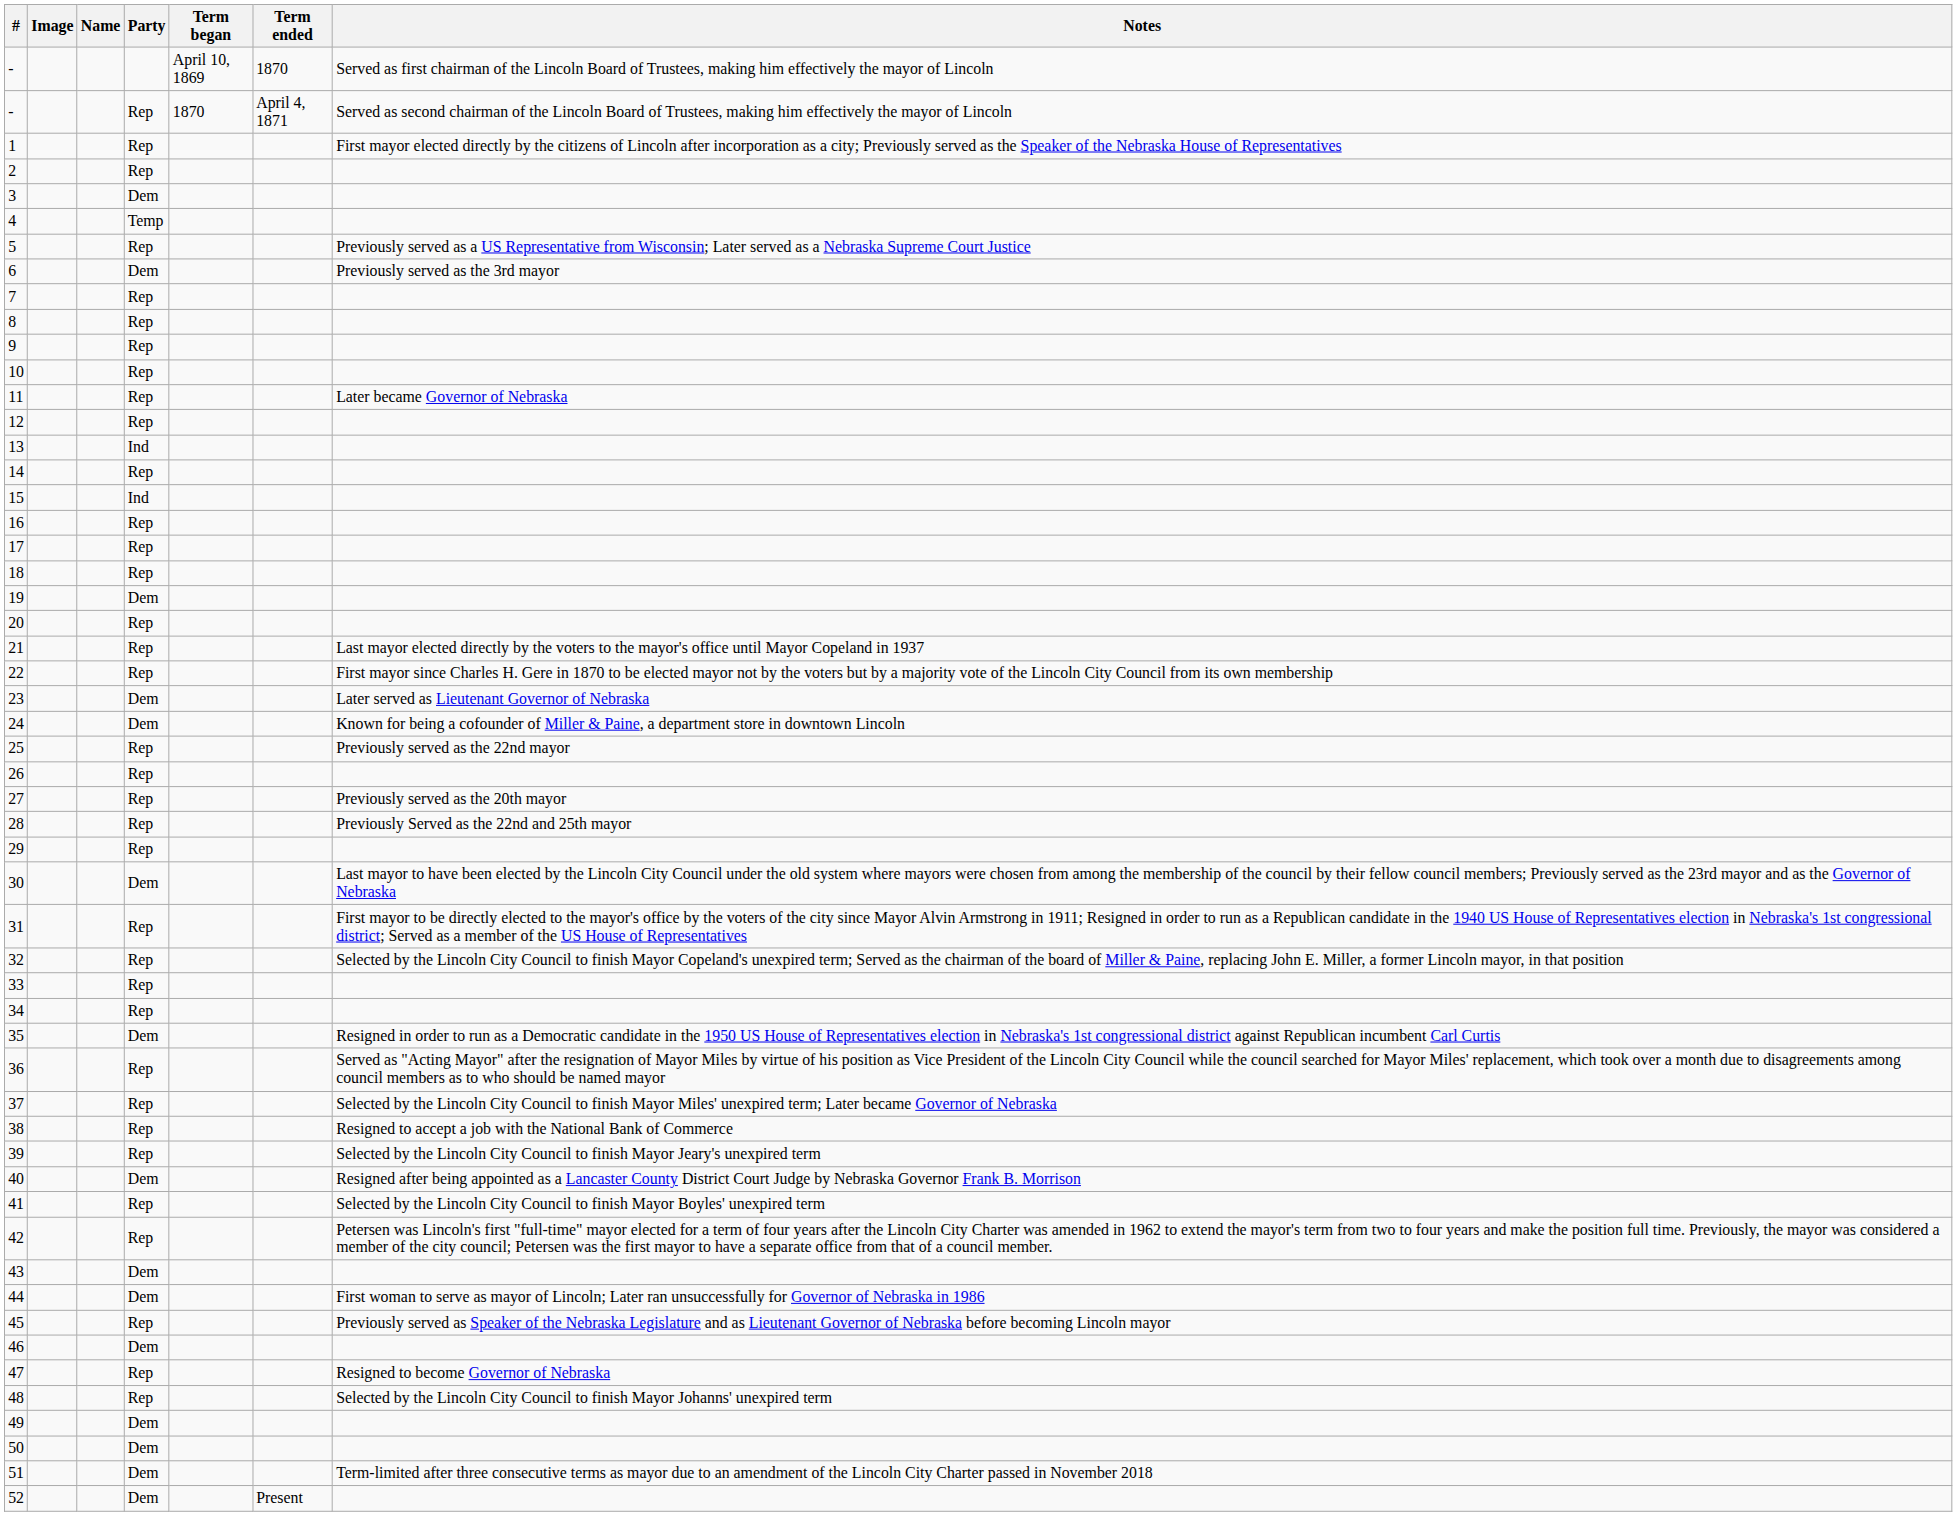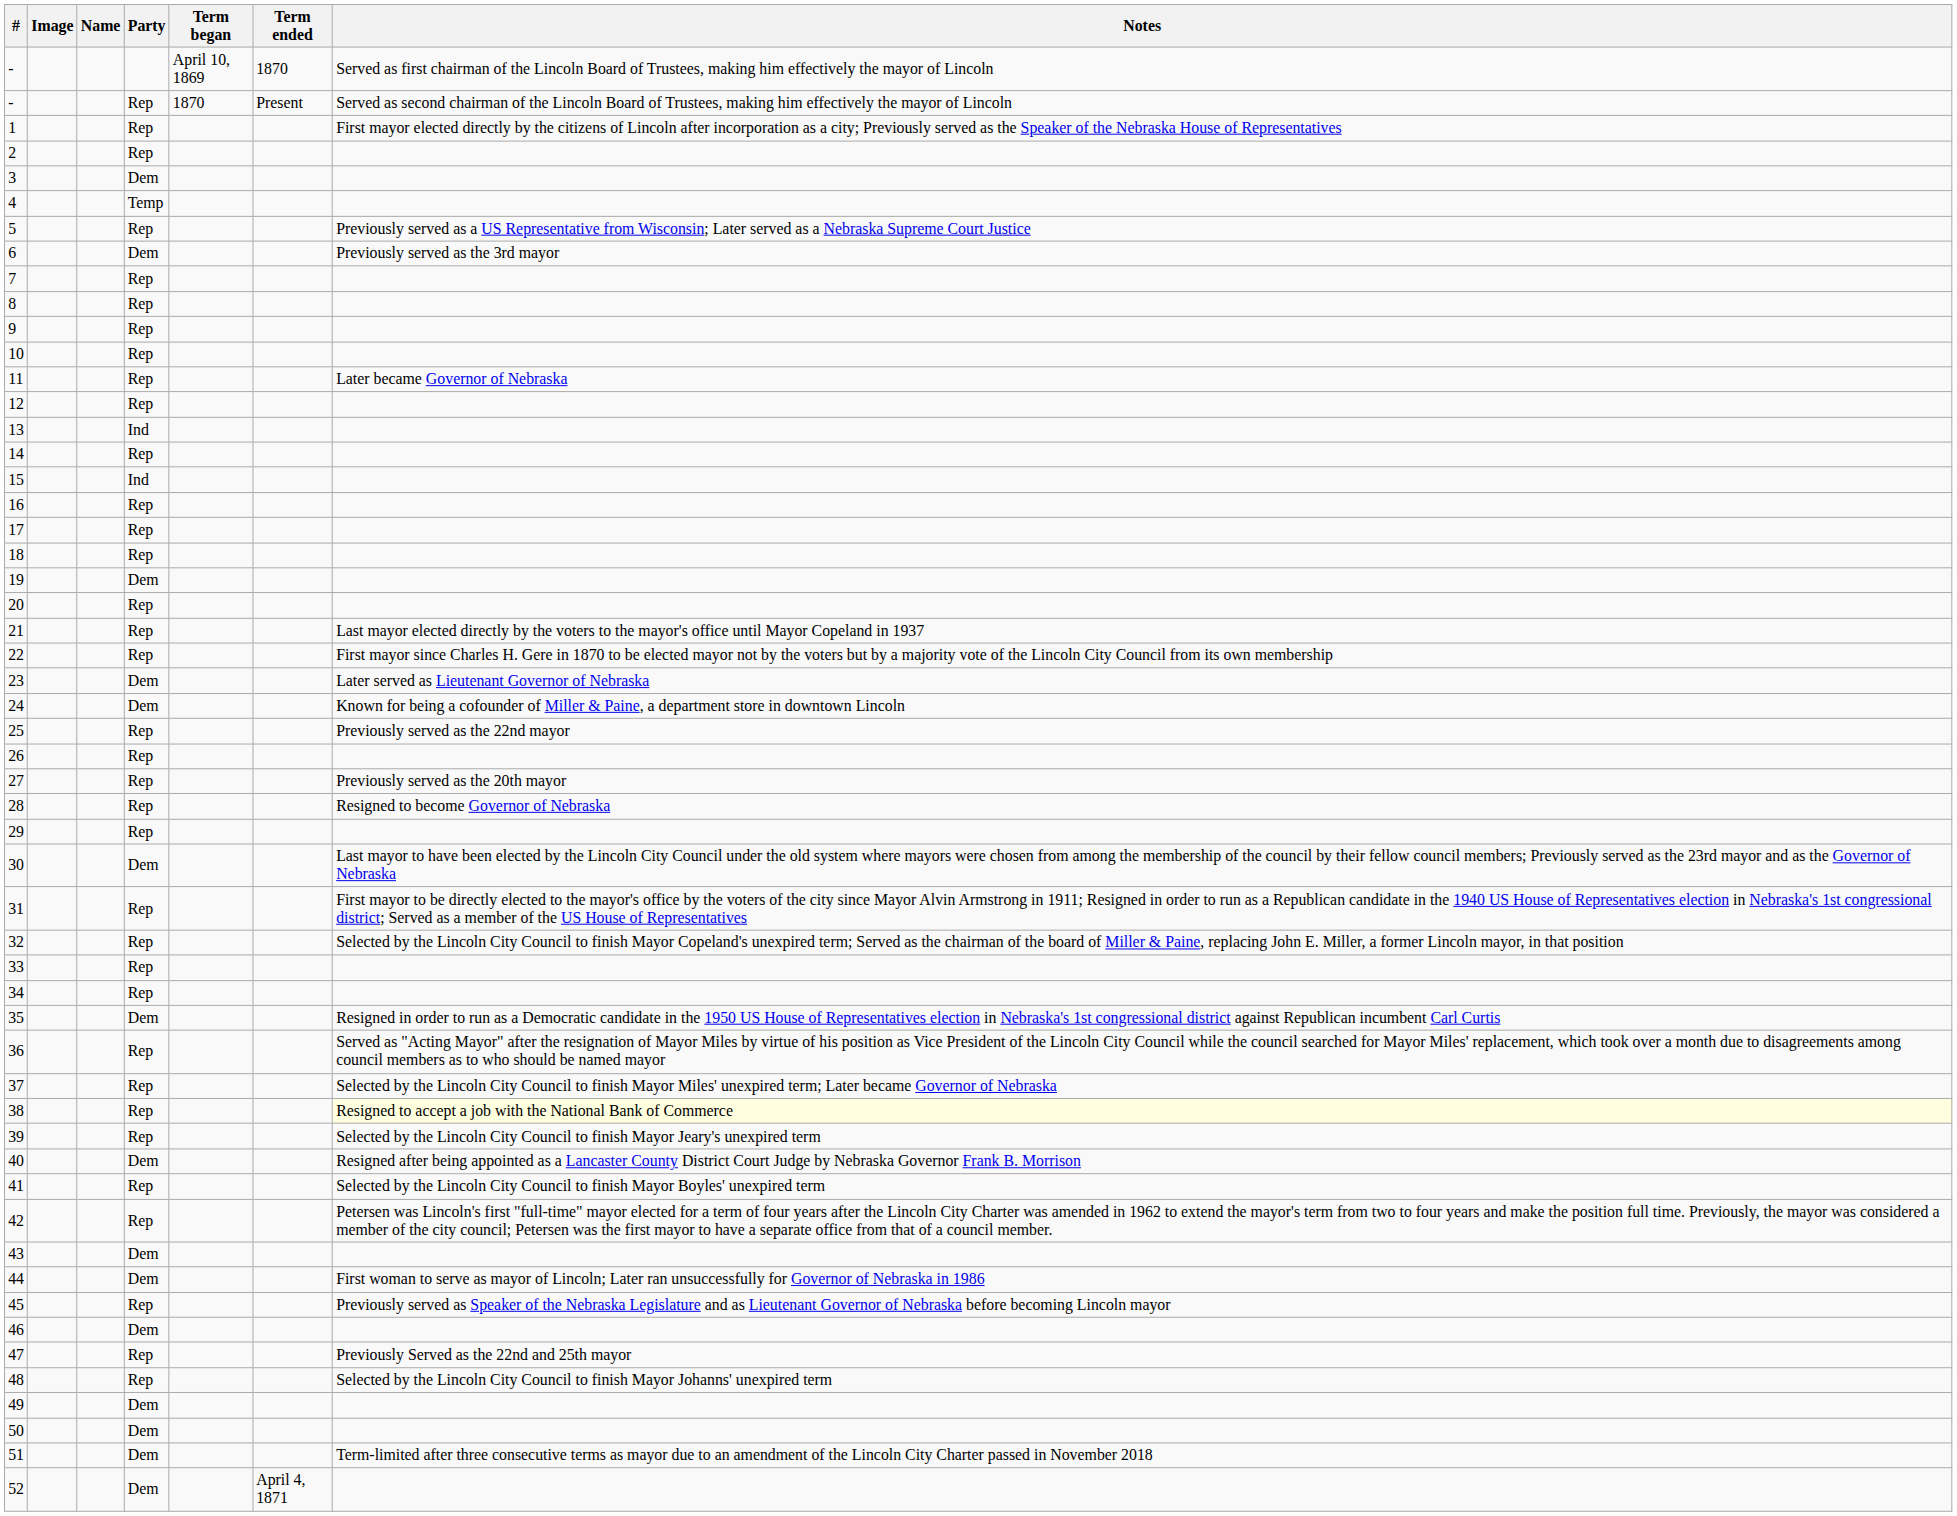(281, 111) April 4, 1871 -> (280, 102) Present
(484, 824) Previously Served as the 22nd and 25th mayor -> (473, 806) Resigned to become Governor of Nebraska
(535, 1128) no background -> (535, 1111) lightyellow background
(473, 1372) Resigned to become Governor of Nebraska -> (484, 1354) Previously Served as the 22nd and 25th mayor
(280, 1498) Present -> (281, 1489) April 4, 1871
